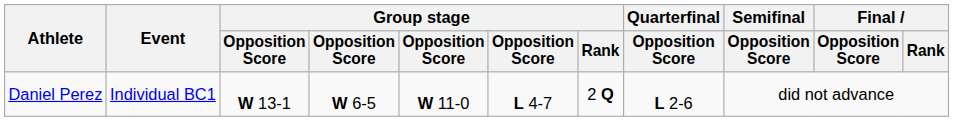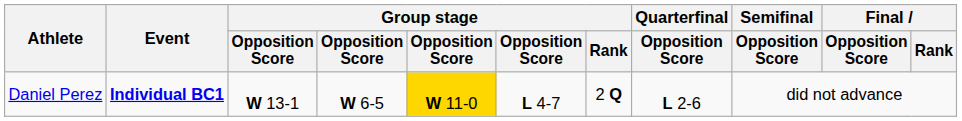(163, 95) normal -> (167, 95) bold
(443, 104) no background -> (452, 104) gold background
